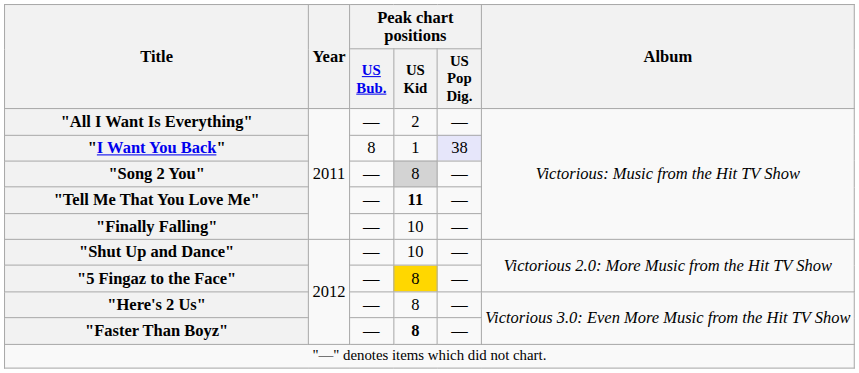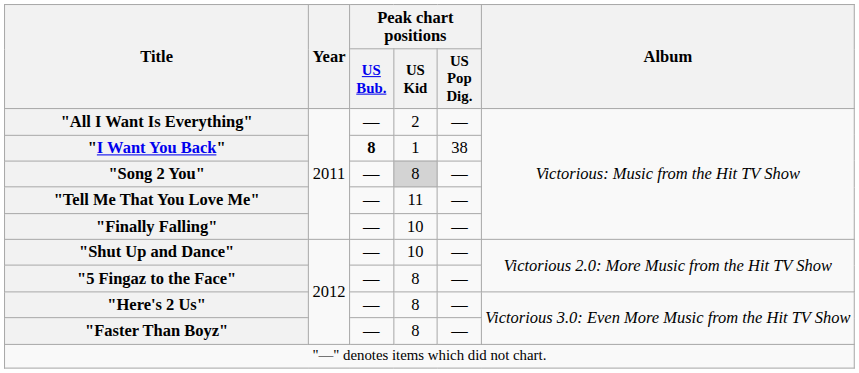(371, 147) normal -> (371, 147) bold
(459, 147) lavender background -> (459, 147) no background
(415, 200) bold -> (415, 200) normal
(415, 278) gold background -> (415, 278) no background
(415, 330) bold -> (415, 330) normal
